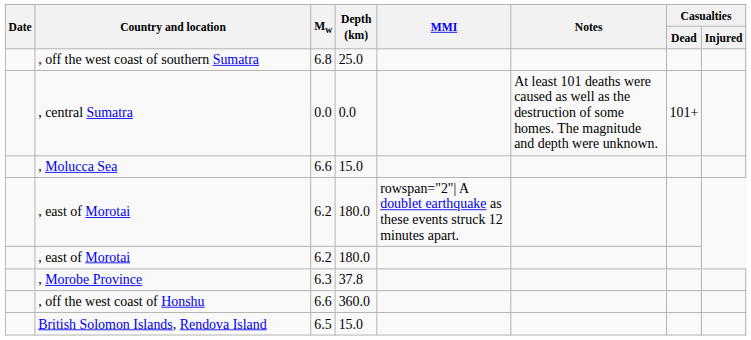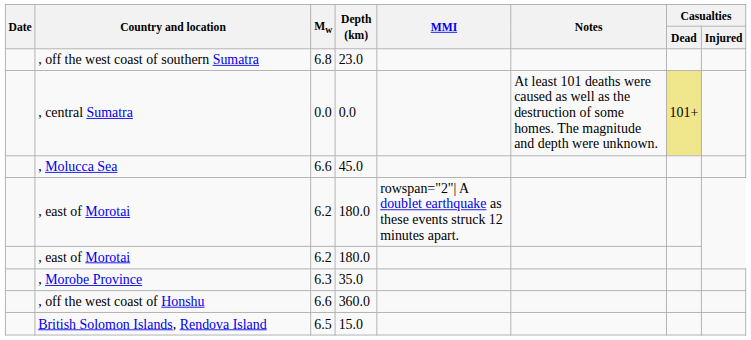(351, 59) 25.0 -> (351, 59) 23.0
(684, 113) no background -> (684, 113) khaki background
(351, 166) 15.0 -> (351, 166) 45.0
(351, 279) 37.8 -> (351, 279) 35.0
